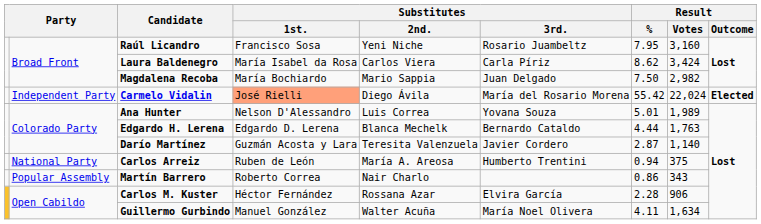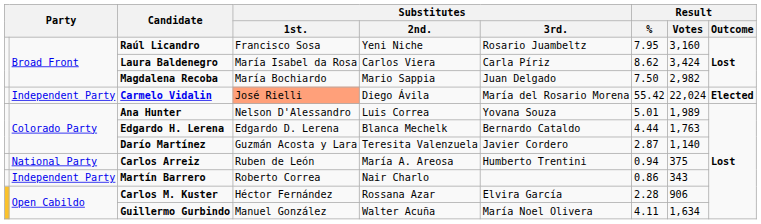(60, 178) Popular Assembly -> (64, 178) Independent Party
